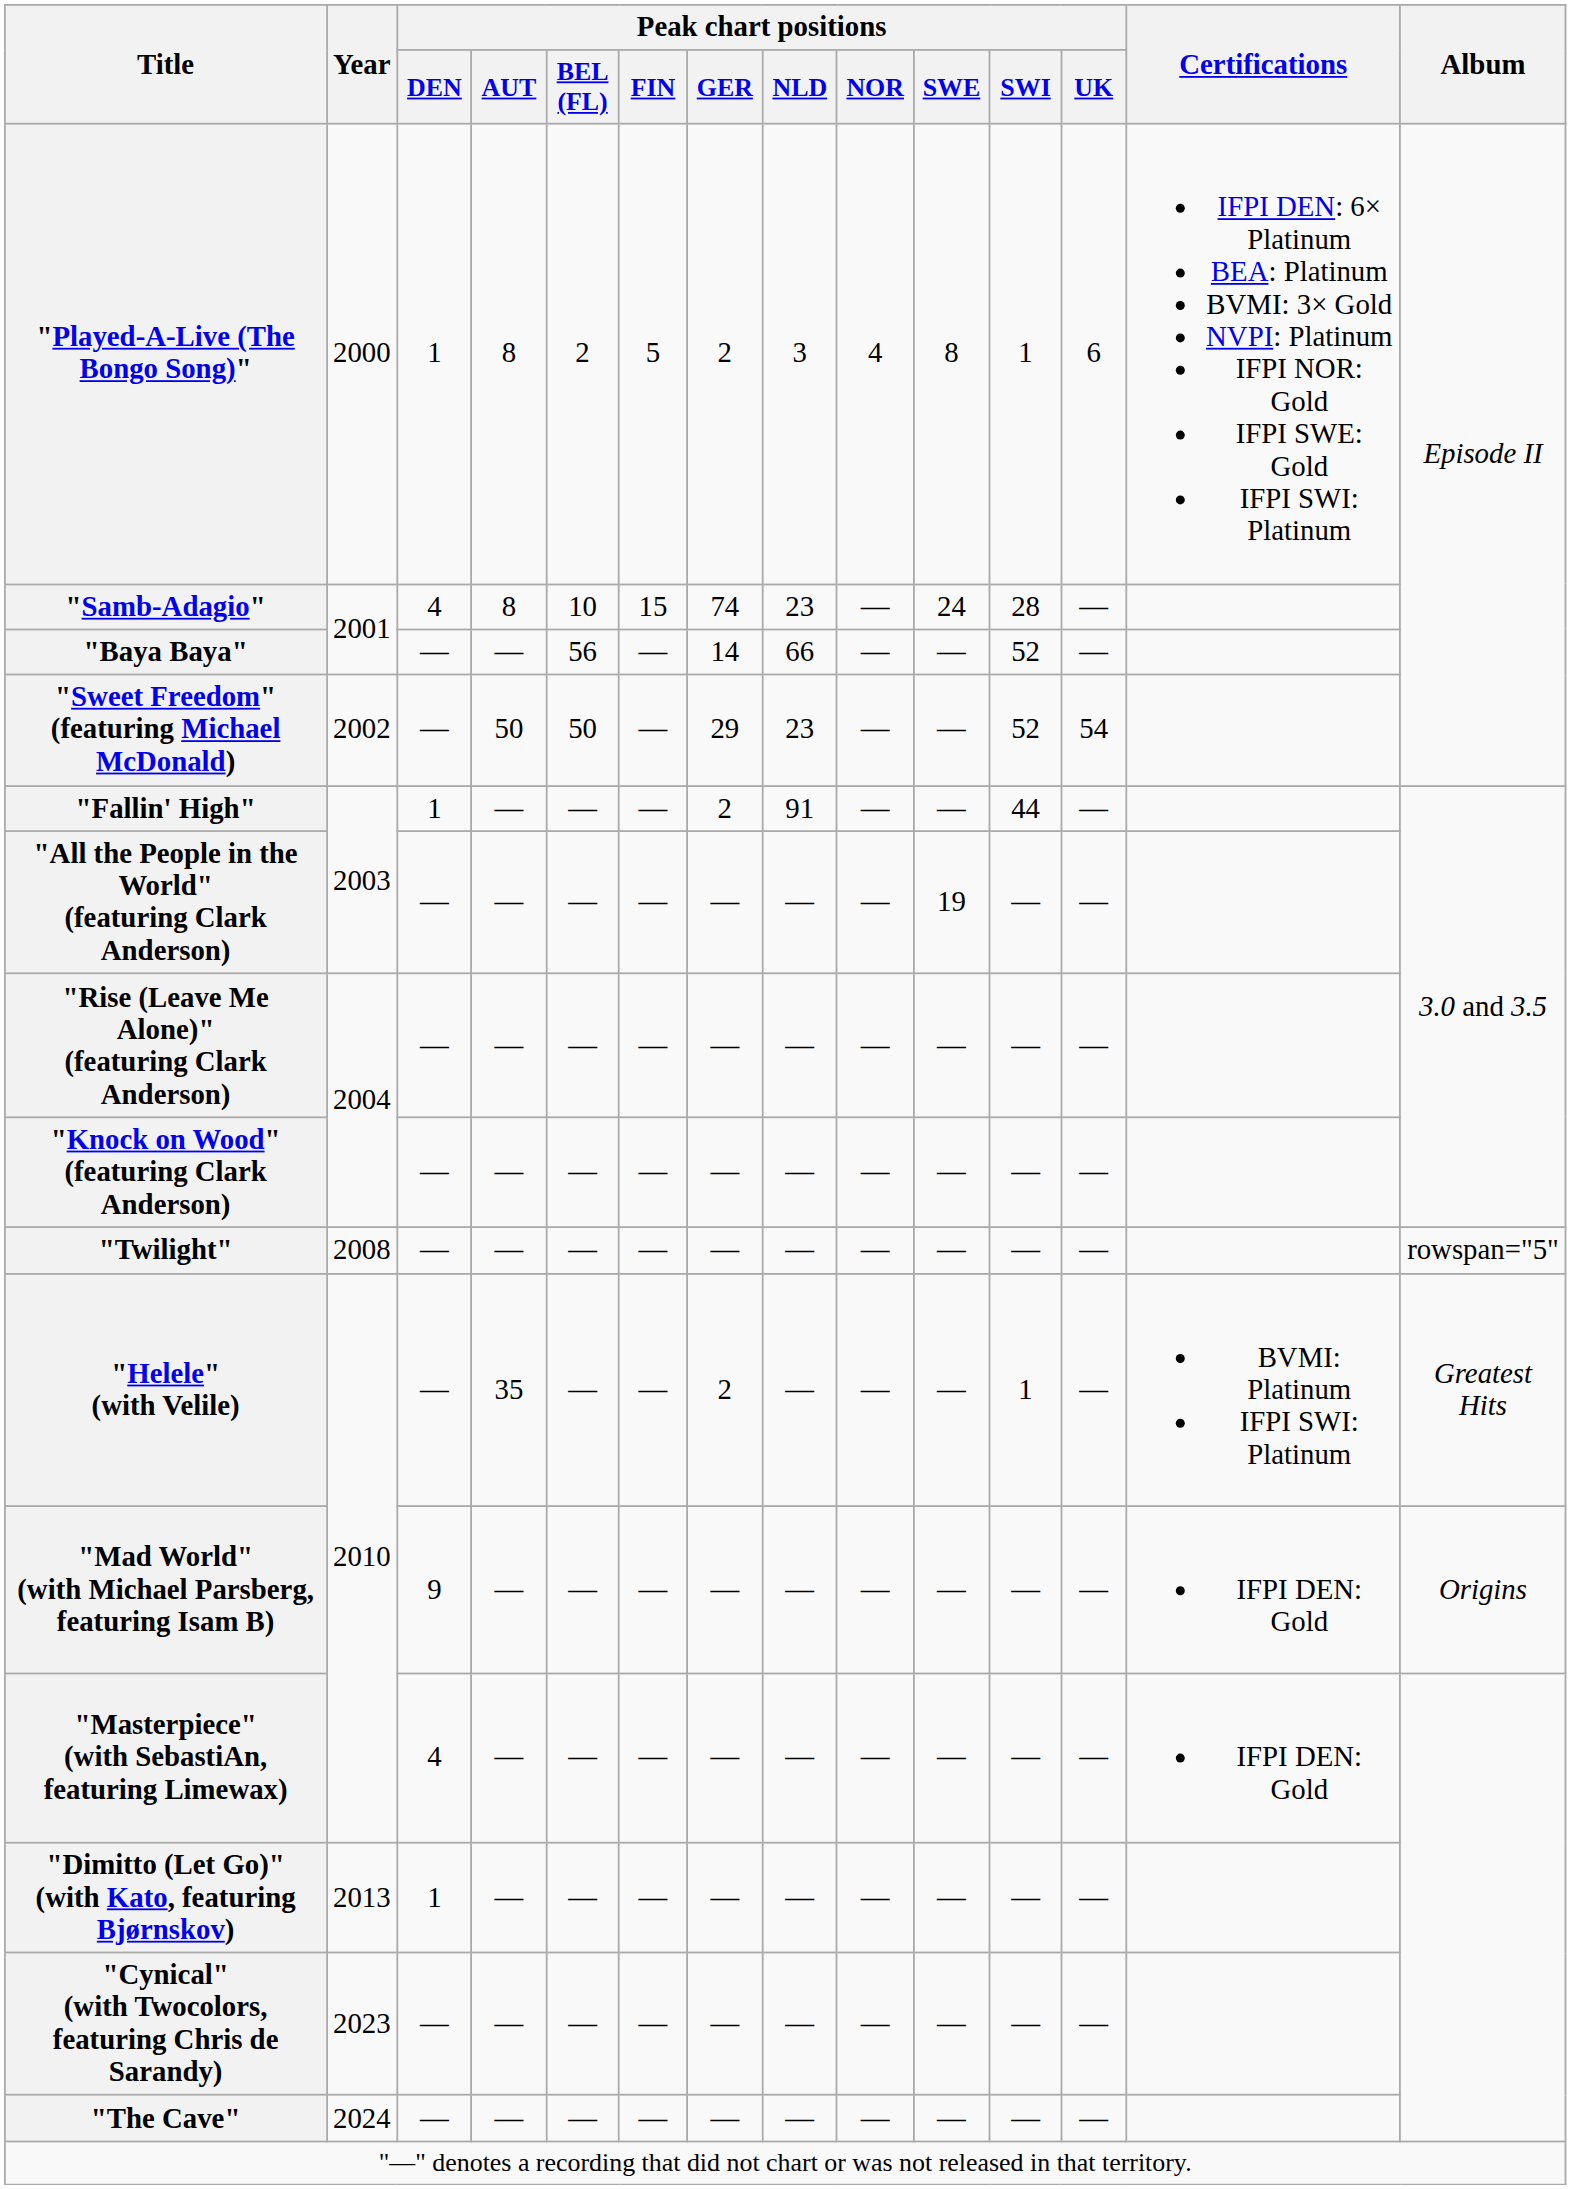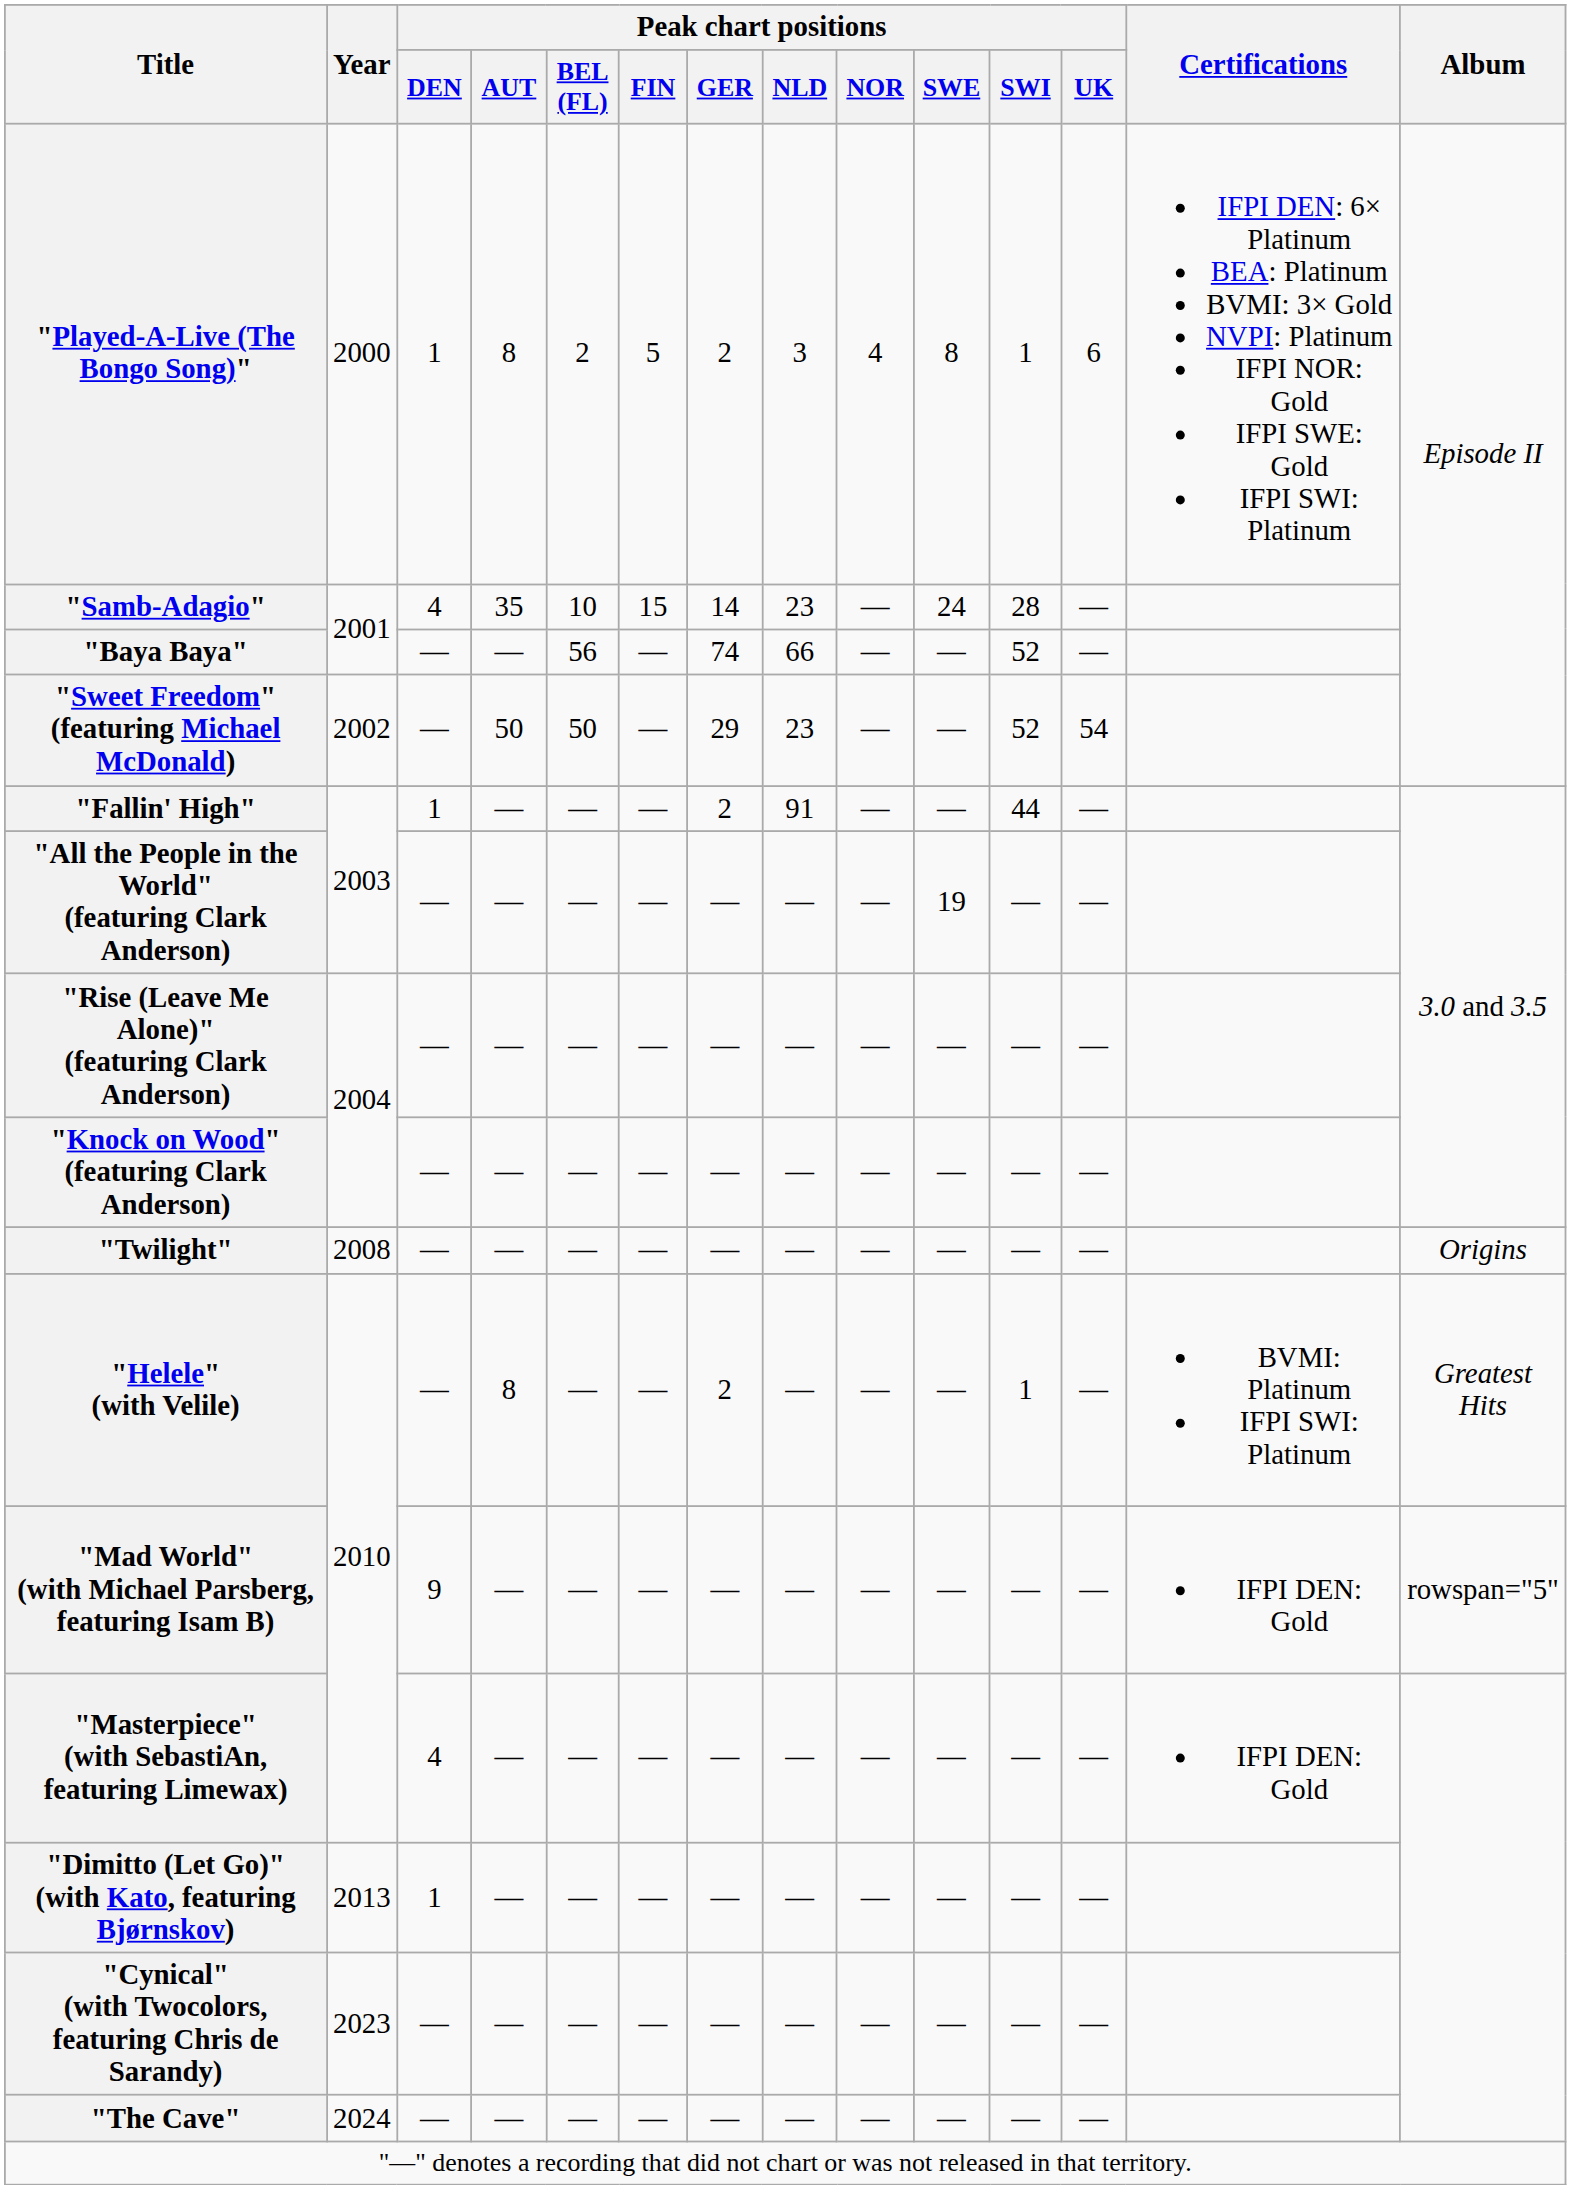(509, 606) 8 -> (509, 606) 35
(725, 606) 74 -> (725, 606) 14
(725, 651) 14 -> (725, 651) 74
(1483, 1249) rowspan="5" -> (1483, 1249) Origins
(509, 1389) 35 -> (509, 1389) 8
(1483, 1589) Origins -> (1483, 1589) rowspan="5"
